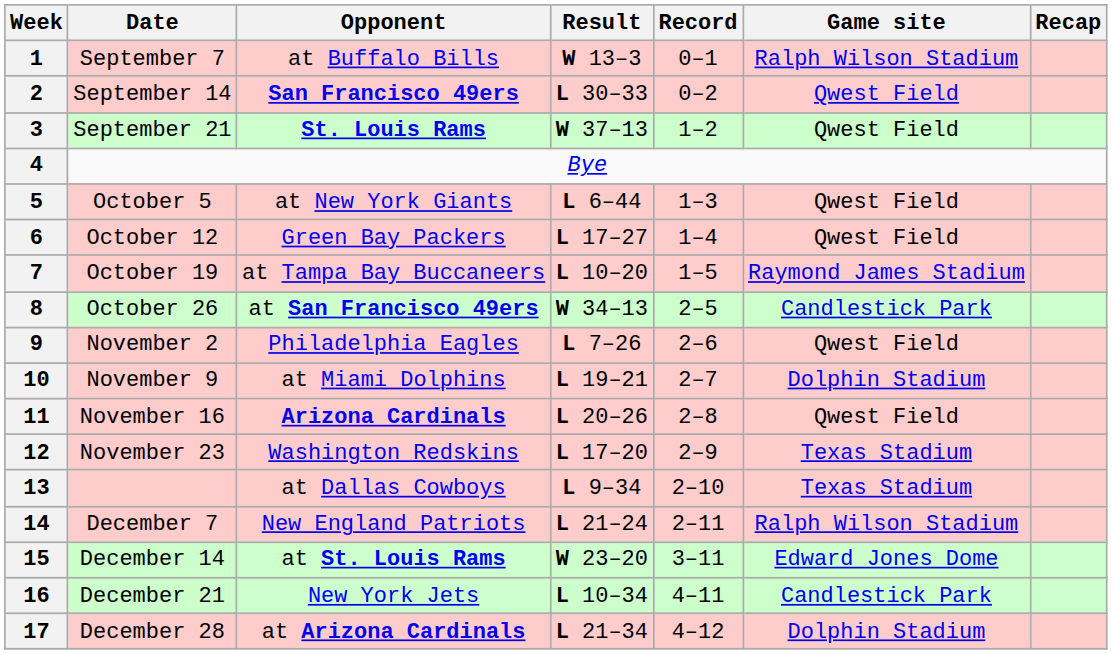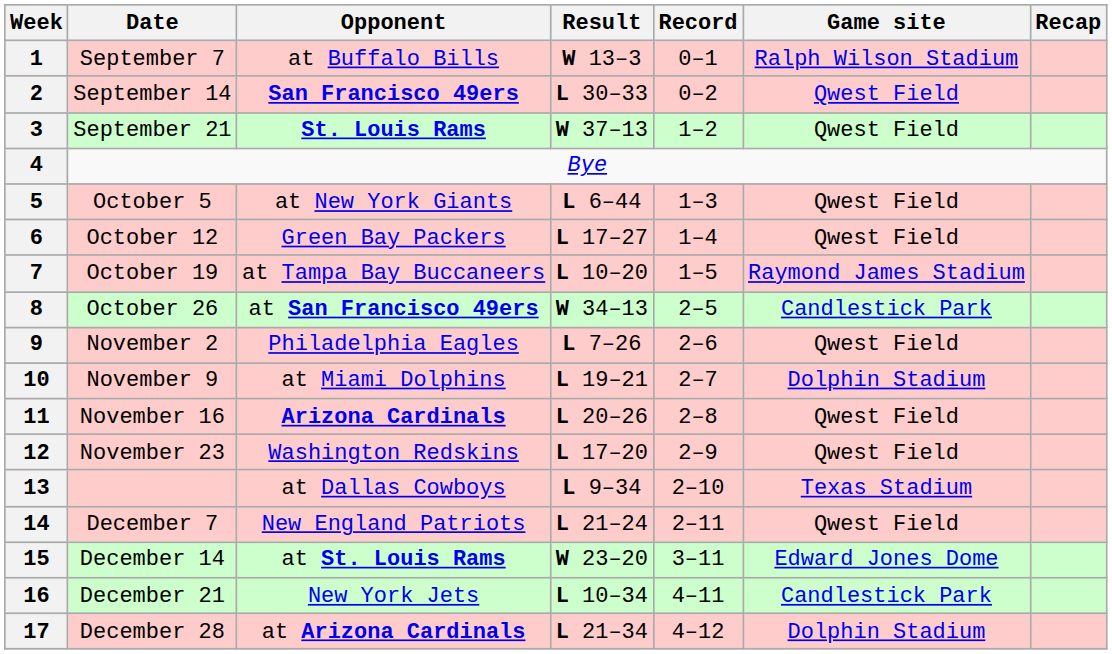(886, 452) Texas Stadium -> (886, 452) Qwest Field
(886, 524) Ralph Wilson Stadium -> (886, 524) Qwest Field
